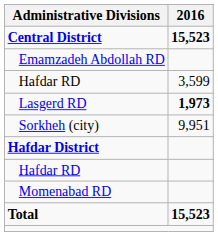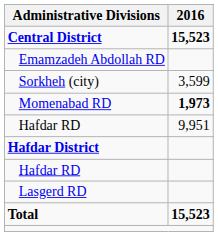(50, 81) Hafdar RD -> (59, 81) Sorkheh (city)
(53, 103) Lasgerd RD -> (65, 103) Momenabad RD
(59, 125) Sorkheh (city) -> (50, 125) Hafdar RD
(65, 192) Momenabad RD -> (53, 192) Lasgerd RD
